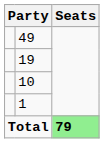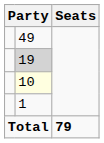(26, 60) no background -> (26, 60) lightgrey background
(26, 82) no background -> (26, 82) lightyellow background
(63, 127) lightgreen background -> (63, 127) no background
